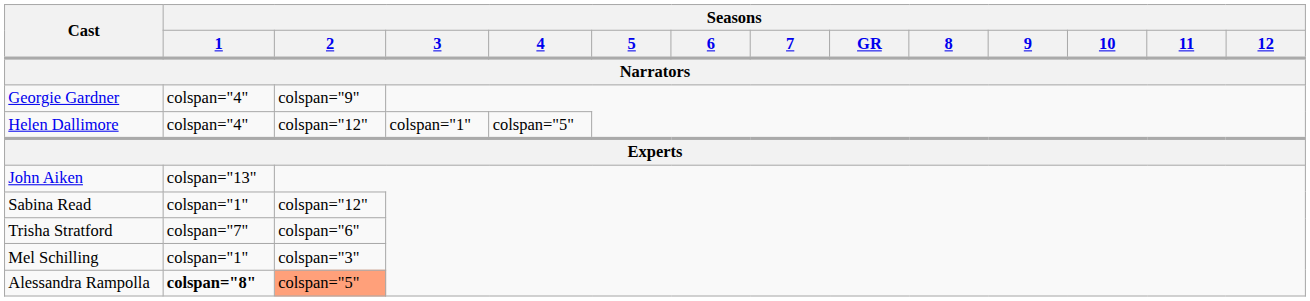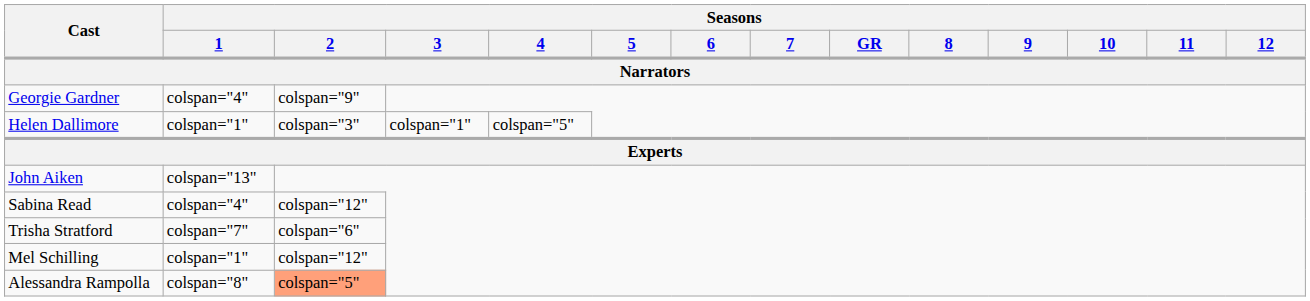(207, 124) colspan="4" -> (207, 124) colspan="1"
(323, 124) colspan="12" -> (319, 124) colspan="3"
(207, 204) colspan="1" -> (207, 204) colspan="4"
(319, 256) colspan="3" -> (323, 256) colspan="12"
(211, 283) bold -> (207, 283) normal
